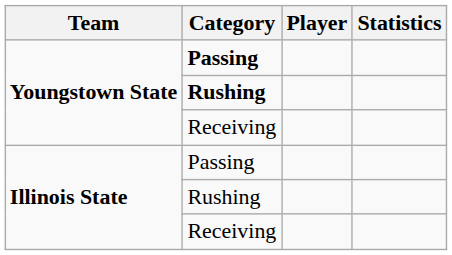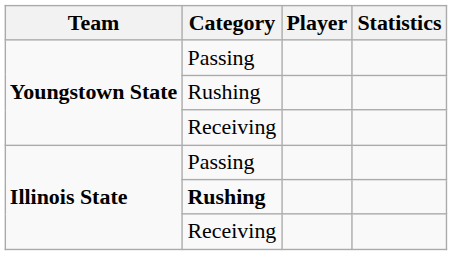(223, 57) bold -> (221, 57) normal
(226, 92) bold -> (224, 92) normal
(224, 196) normal -> (226, 196) bold
